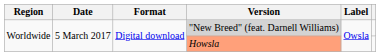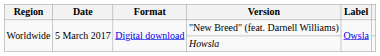(264, 28) lightgrey background -> (264, 28) no background
(204, 43) lightsalmon background -> (204, 43) no background
